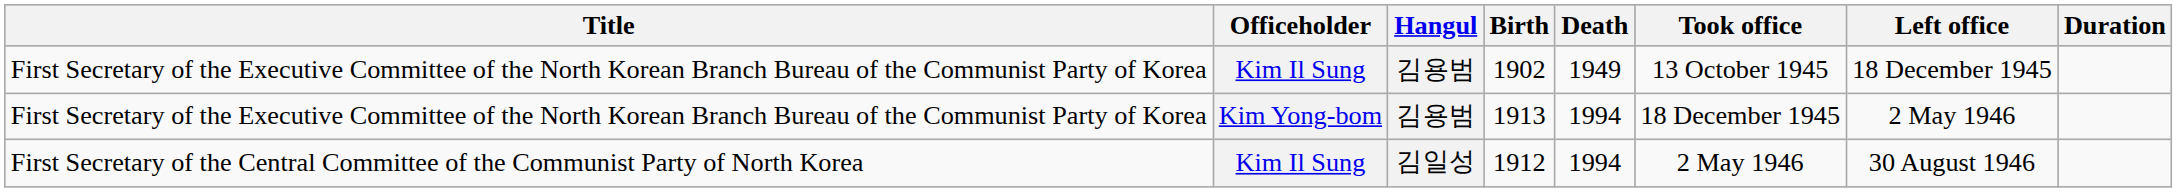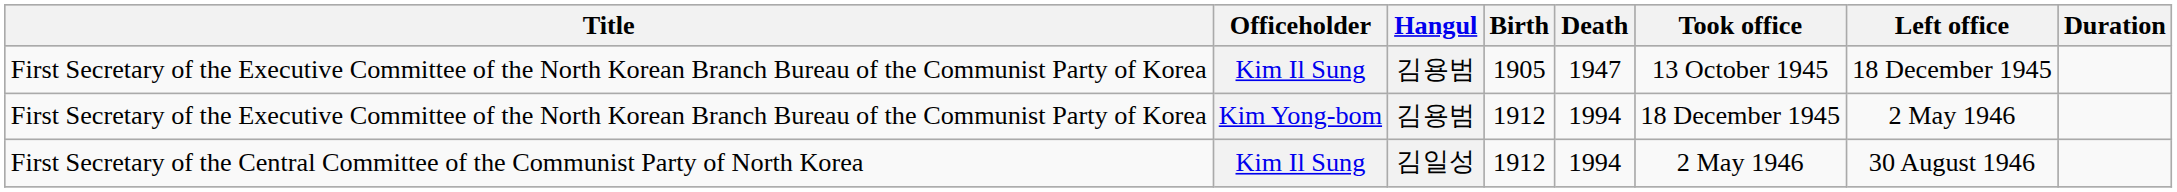(1519, 69) 1902 -> (1519, 69) 1905
(1595, 69) 1949 -> (1595, 69) 1947
(1519, 115) 1913 -> (1519, 115) 1912
